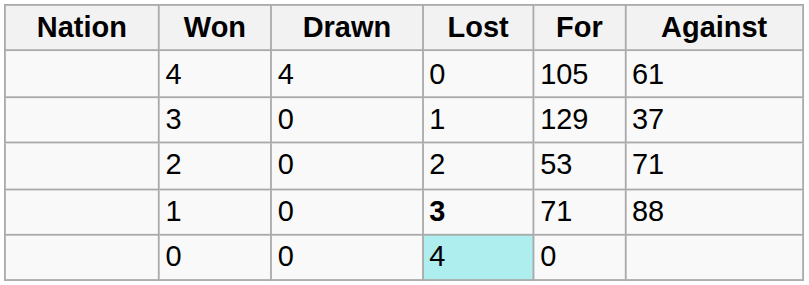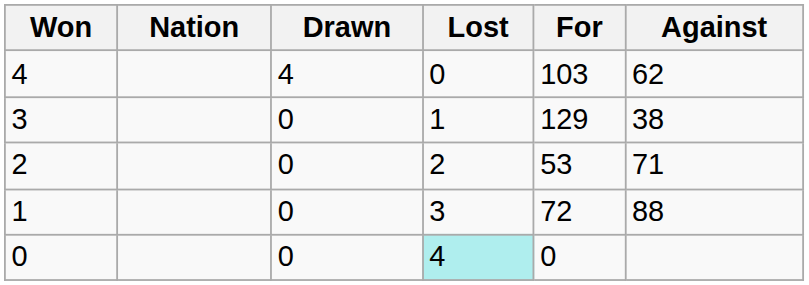columns swapped: (82, 27) <-> (215, 27)
(564, 73) 105 -> (564, 73) 103
(648, 73) 61 -> (648, 73) 62
(648, 119) 37 -> (648, 119) 38
(437, 211) bold -> (437, 211) normal
(556, 211) 71 -> (556, 211) 72
